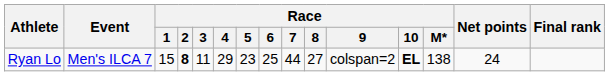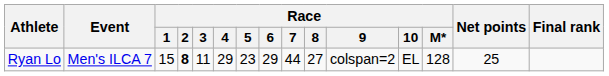(270, 60) 25 -> (270, 60) 29
(411, 60) bold -> (411, 60) normal
(439, 60) 138 -> (438, 60) 128
(492, 60) 24 -> (491, 60) 25
